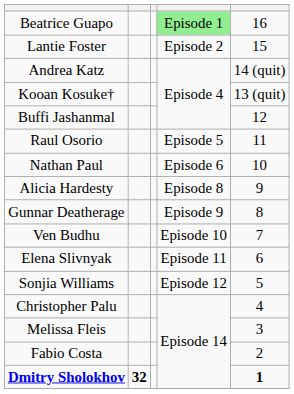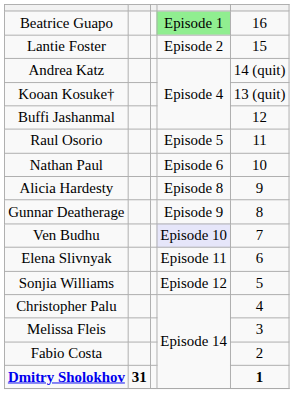(194, 235) no background -> (194, 235) lavender background
(139, 377) 32 -> (139, 377) 31
